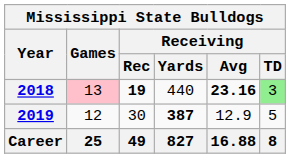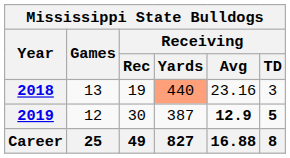(93, 91) pink background -> (93, 91) no background
(137, 91) bold -> (137, 91) normal
(181, 91) no background -> (181, 91) lightsalmon background
(233, 91) bold -> (233, 91) normal
(273, 91) lightgreen background -> (273, 91) no background
(181, 116) bold -> (181, 116) normal
(233, 116) normal -> (233, 116) bold
(273, 116) normal -> (273, 116) bold
